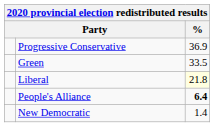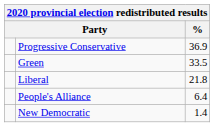(198, 79) lightyellow background -> (198, 79) no background
(201, 96) bold -> (201, 96) normal
